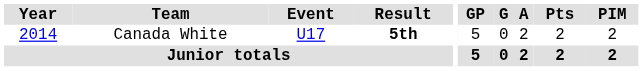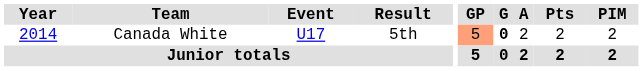(403, 35) bold -> (403, 35) normal
(476, 35) no background -> (476, 35) lightsalmon background
(504, 35) normal -> (504, 35) bold
